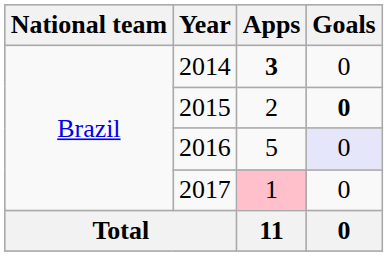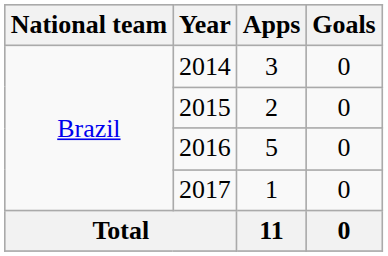(272, 66) bold -> (272, 66) normal
(344, 107) bold -> (344, 107) normal
(344, 148) lavender background -> (344, 148) no background
(272, 189) pink background -> (272, 189) no background
